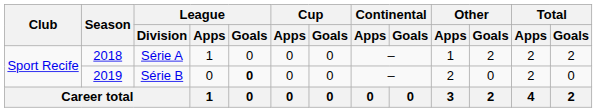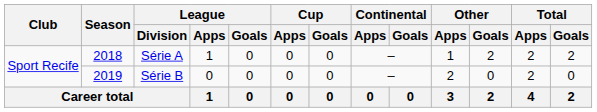(250, 76) bold -> (250, 76) normal
